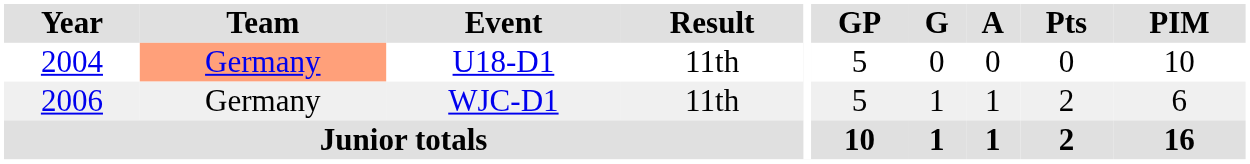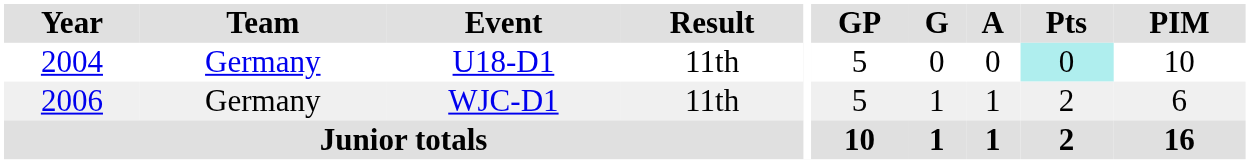(263, 61) lightsalmon background -> (263, 61) no background
(1066, 61) no background -> (1066, 61) paleturquoise background
